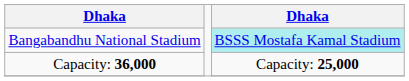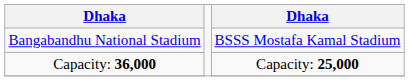(307, 40) paleturquoise background -> (307, 40) no background
